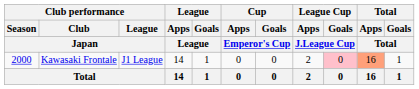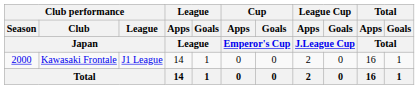(340, 60) pink background -> (340, 60) no background
(371, 60) lightsalmon background -> (371, 60) no background
